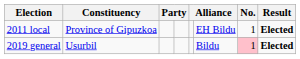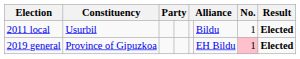(111, 29) Province of Gipuzkoa -> (81, 29) Usurbil
(216, 29) EH Bildu -> (208, 29) Bildu
(81, 45) Usurbil -> (111, 45) Province of Gipuzkoa
(208, 45) Bildu -> (216, 45) EH Bildu
